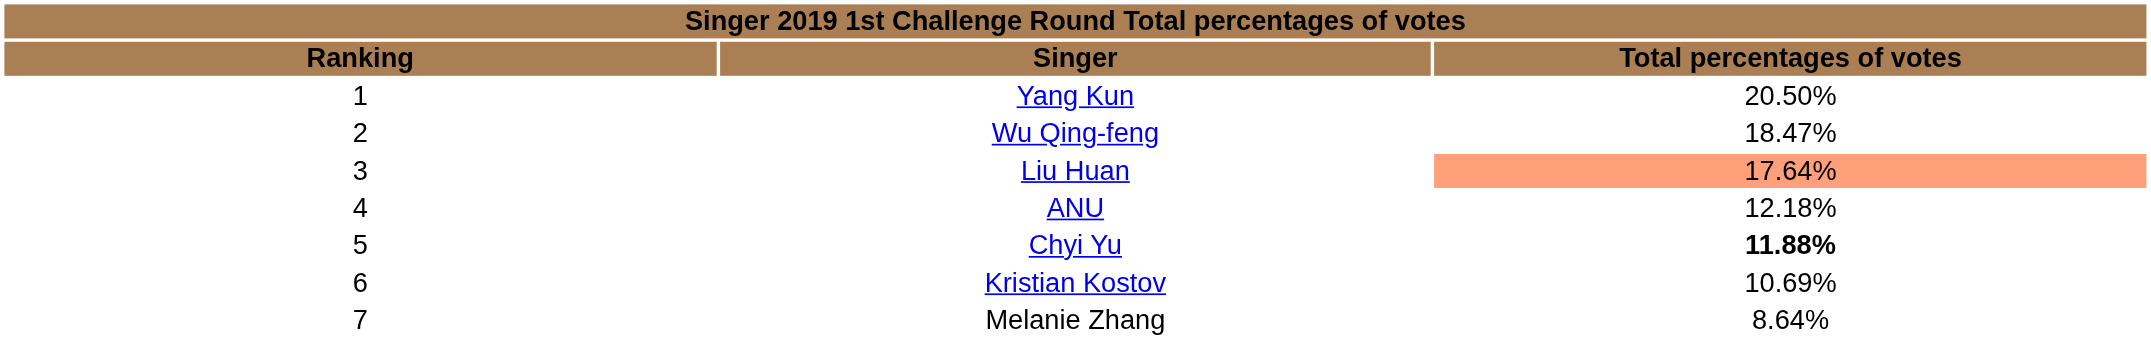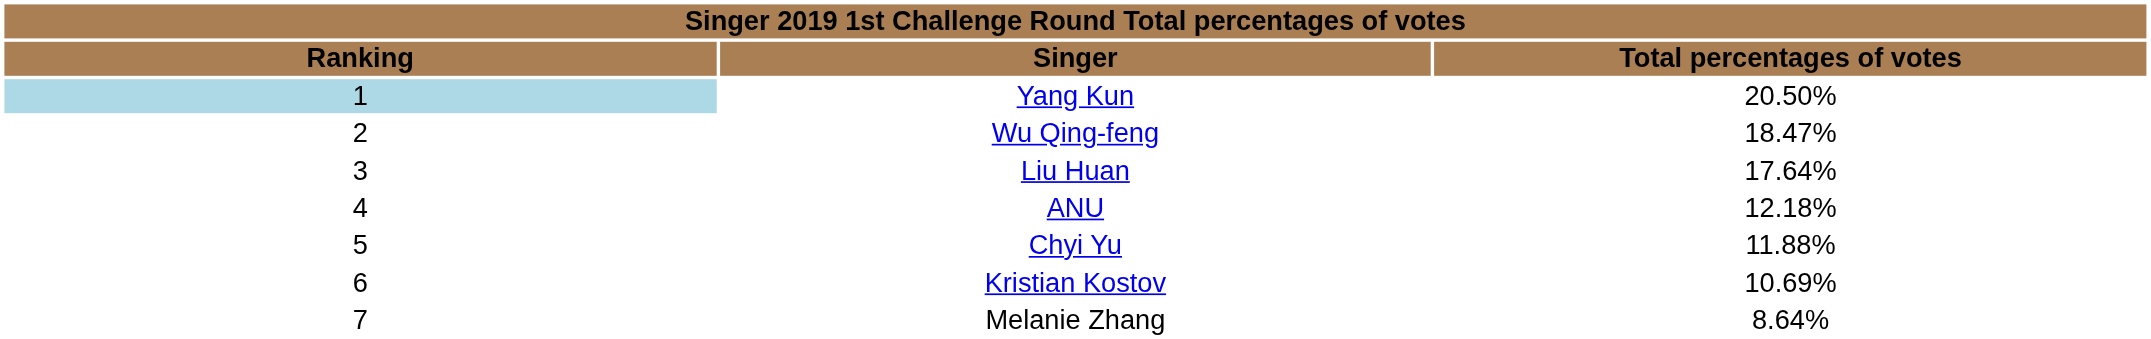(360, 95) no background -> (360, 95) lightblue background
(1791, 170) lightsalmon background -> (1791, 170) no background
(1791, 245) bold -> (1791, 245) normal
